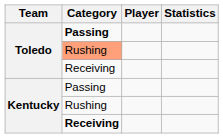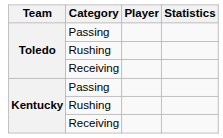(87, 32) bold -> (89, 32) normal
(86, 50) lightsalmon background -> (90, 50) no background
(92, 123) bold -> (94, 123) normal
